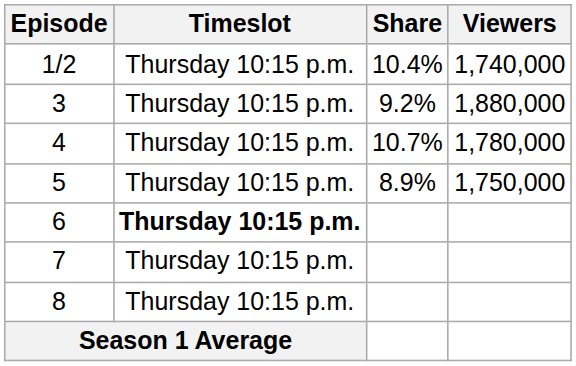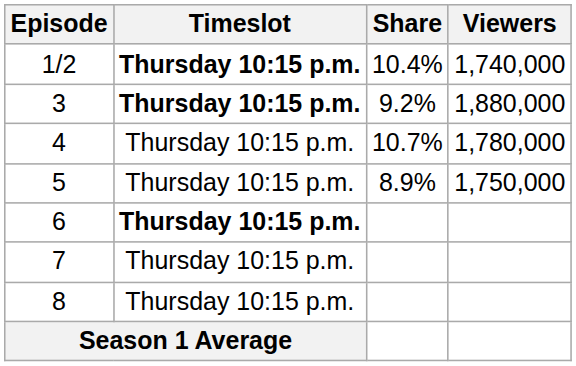(240, 63) normal -> (240, 63) bold
(240, 103) normal -> (240, 103) bold
